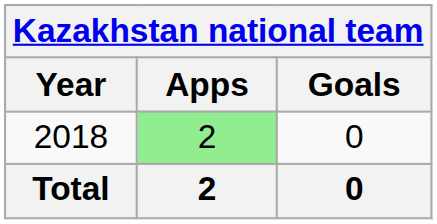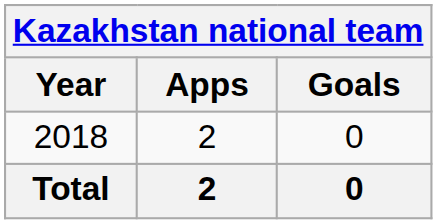(207, 137) lightgreen background -> (207, 137) no background
